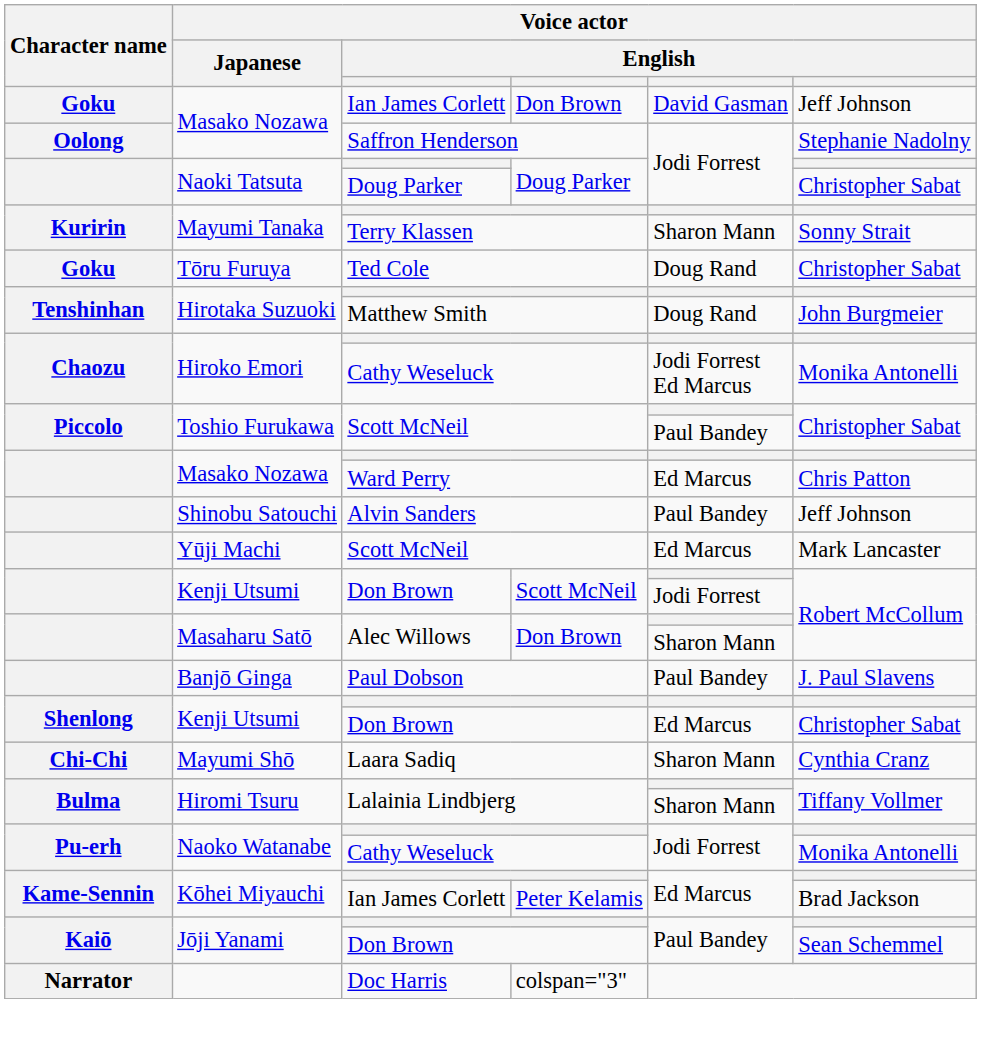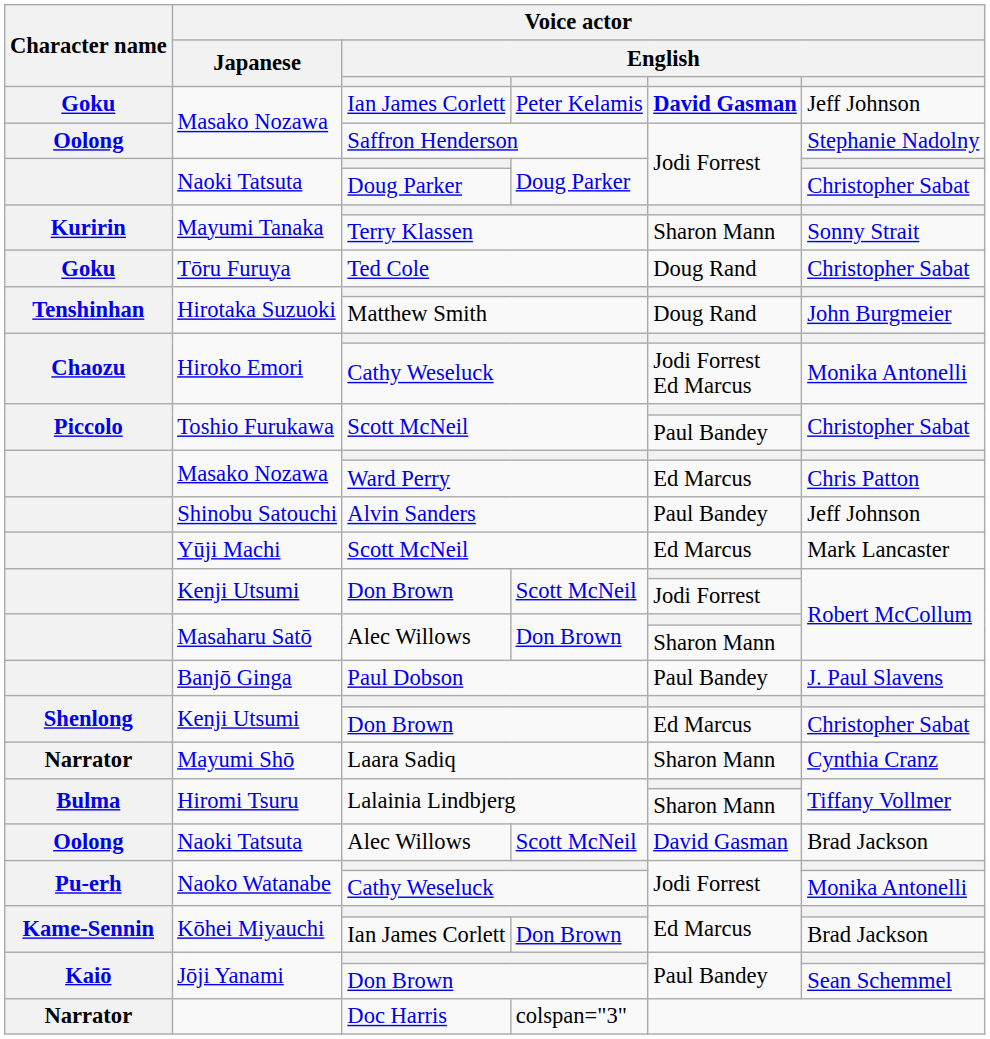(569, 104) Don Brown -> (579, 104) Peter Kelamis
(721, 104) normal -> (725, 104) bold
(88, 759) Chi-Chi -> (88, 759) Narrator
+ row: (240, 841)
(579, 898) Peter Kelamis -> (569, 934) Don Brown
